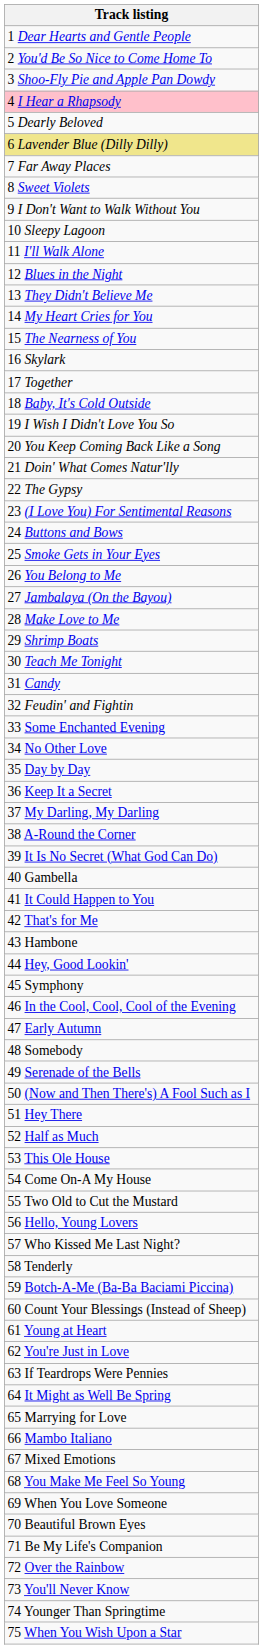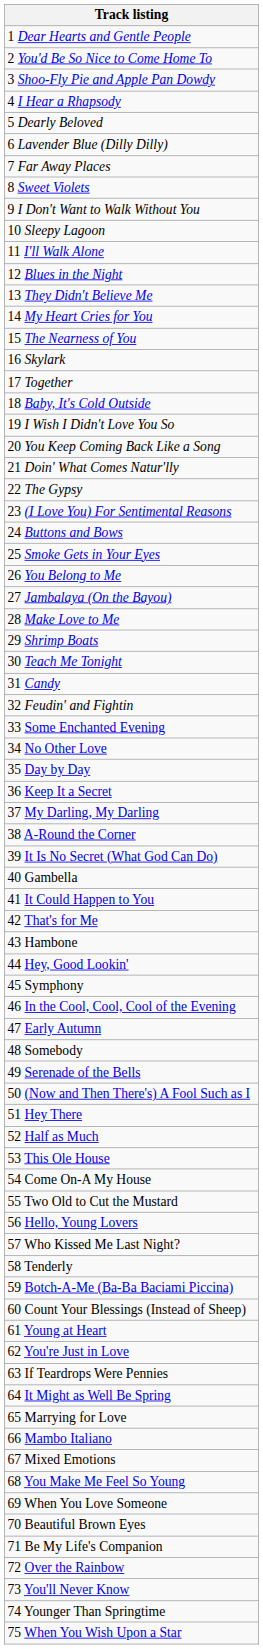(64, 101) pink background -> (64, 101) no background
(88, 144) khaki background -> (88, 144) no background
